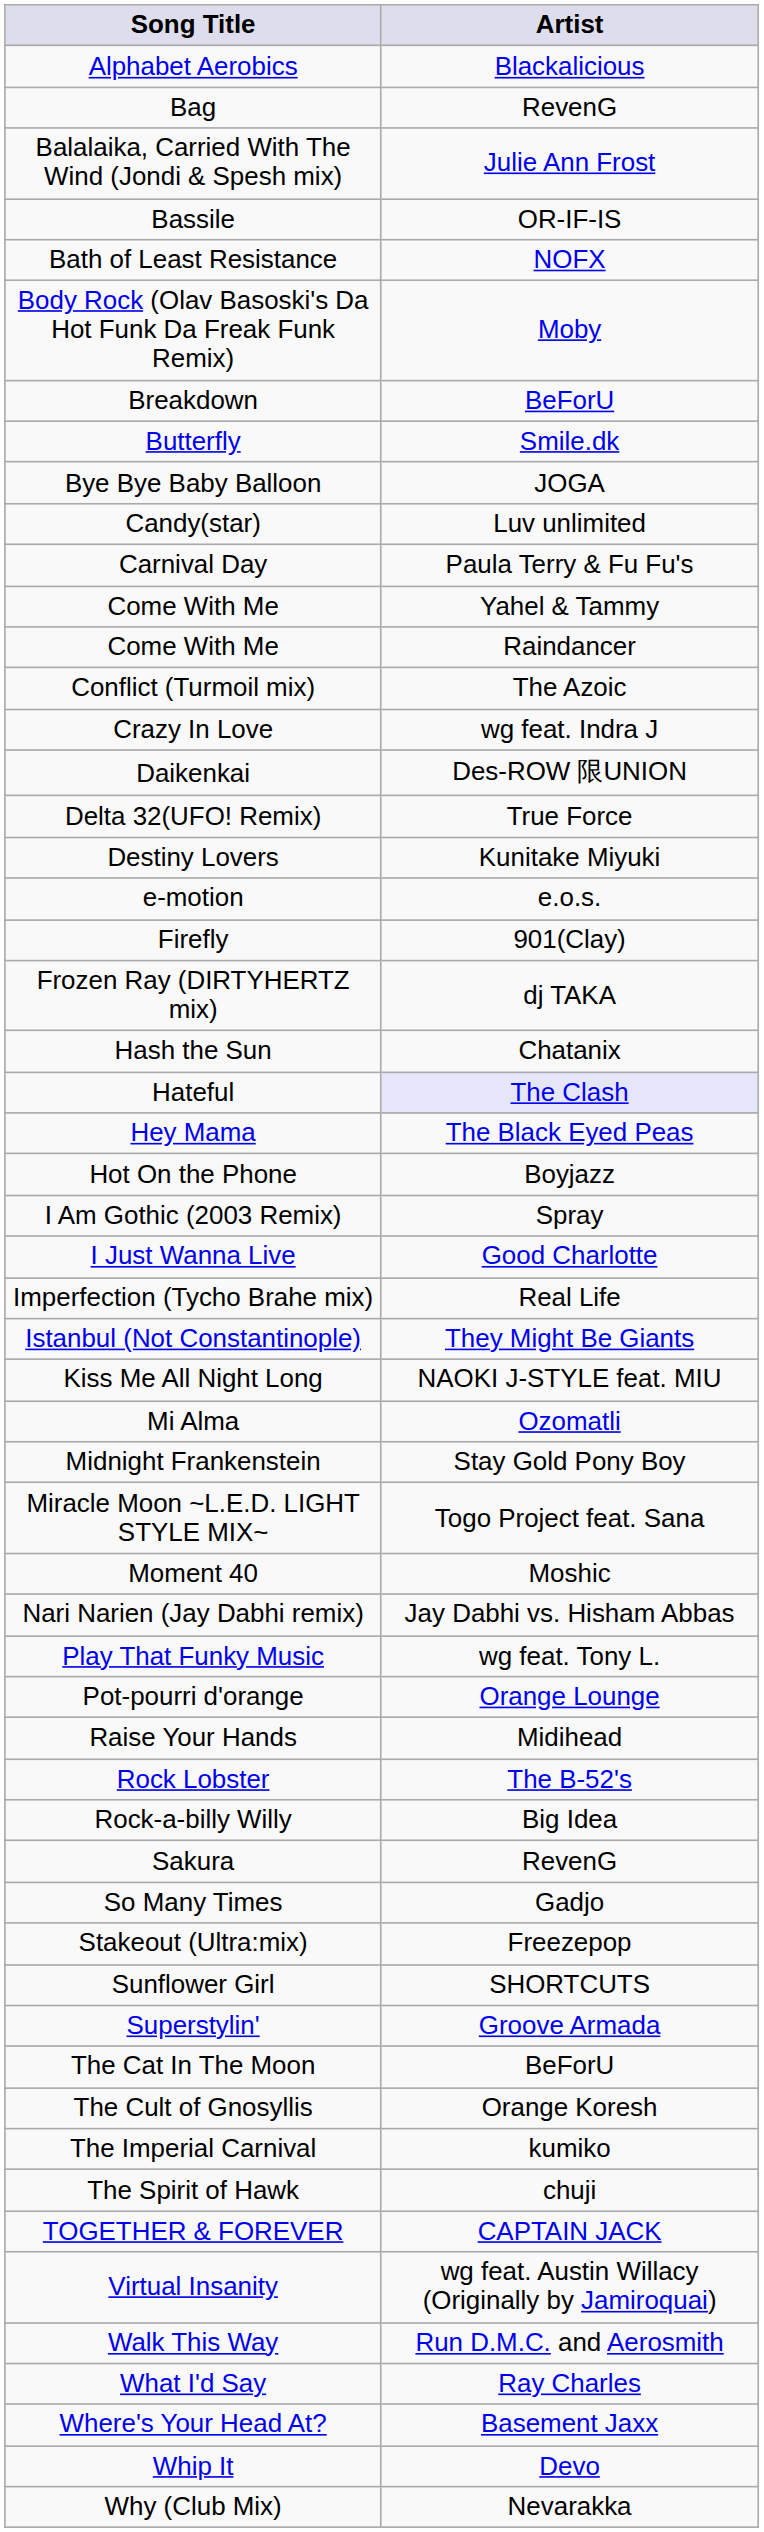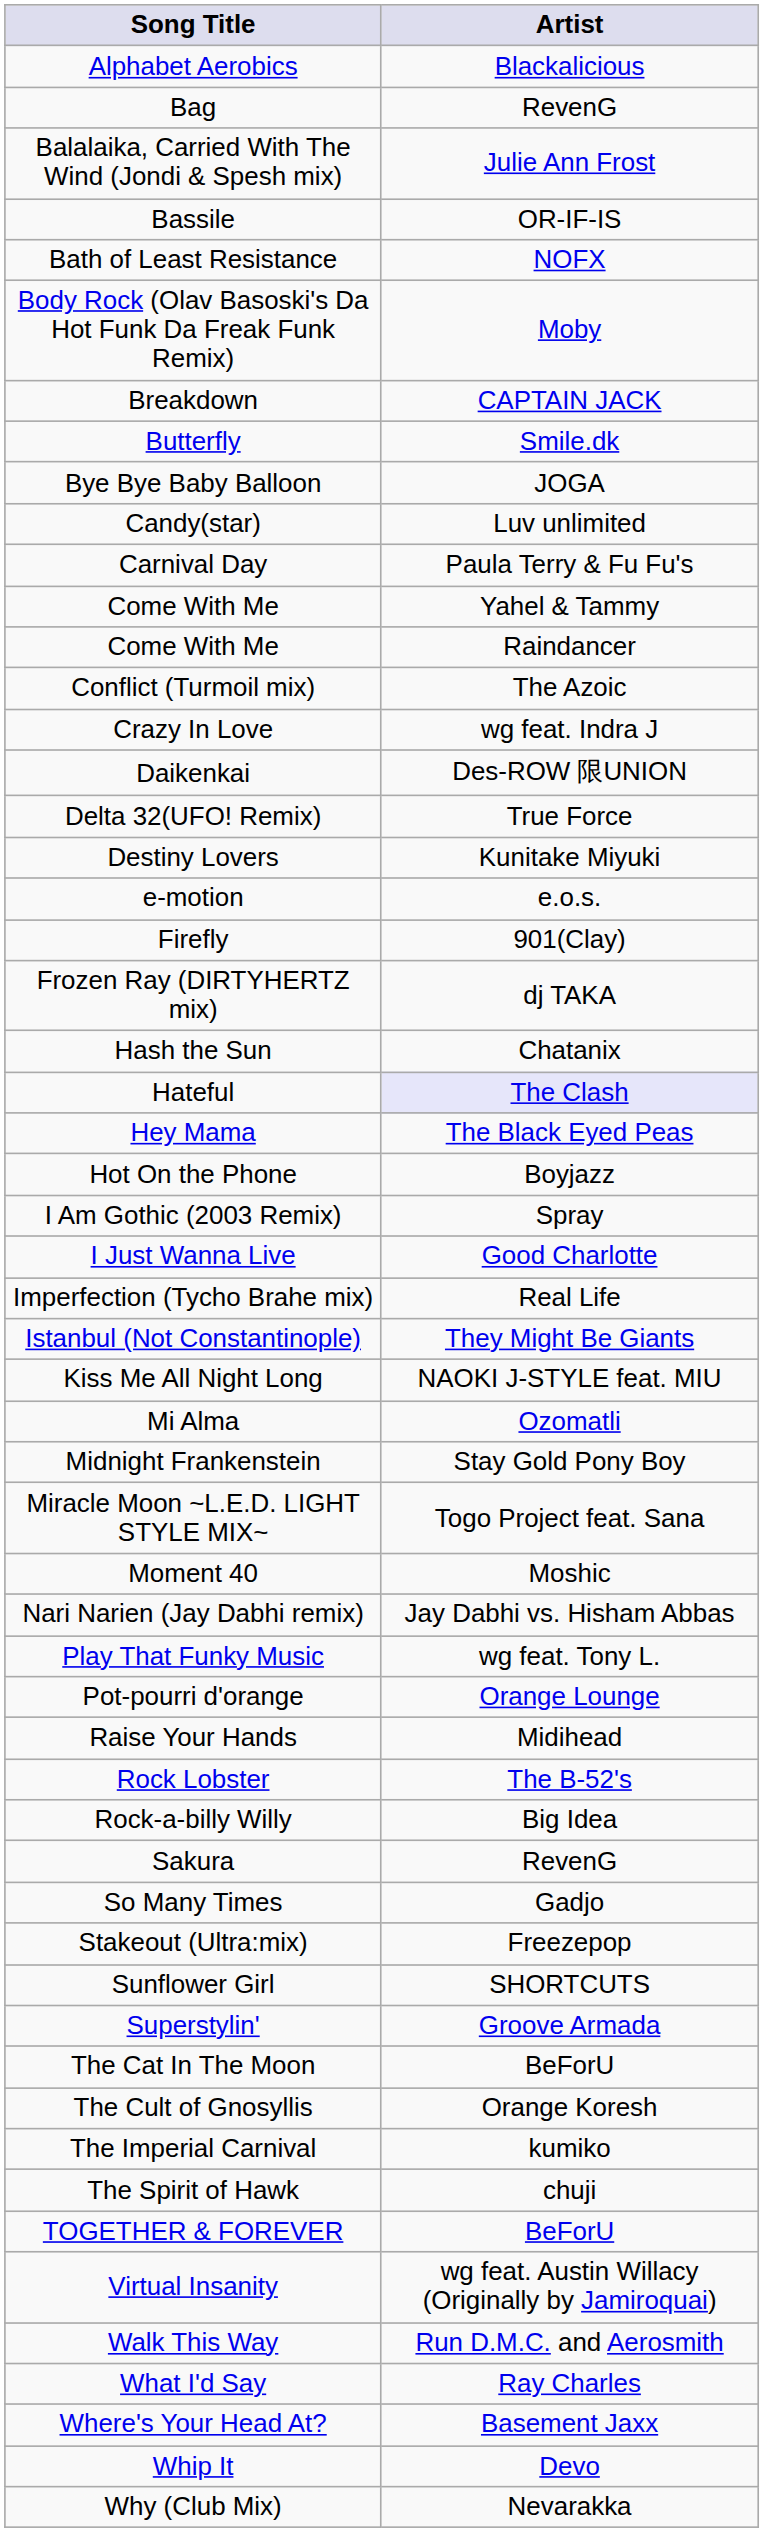(570, 400) BeForU -> (570, 400) CAPTAIN JACK
(570, 2231) CAPTAIN JACK -> (570, 2231) BeForU
